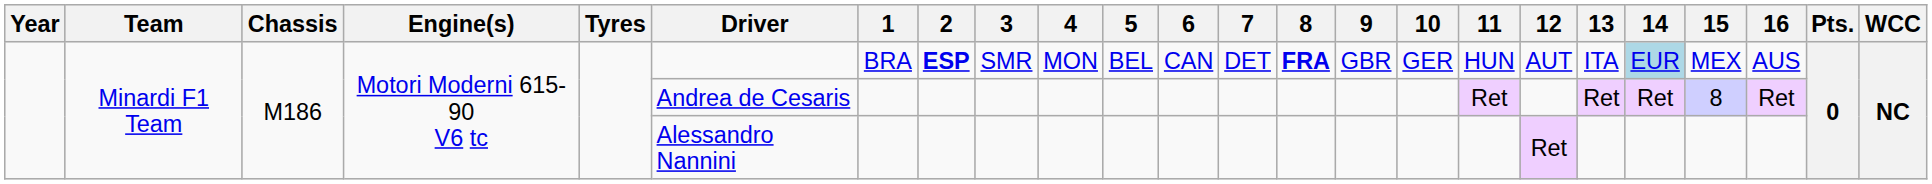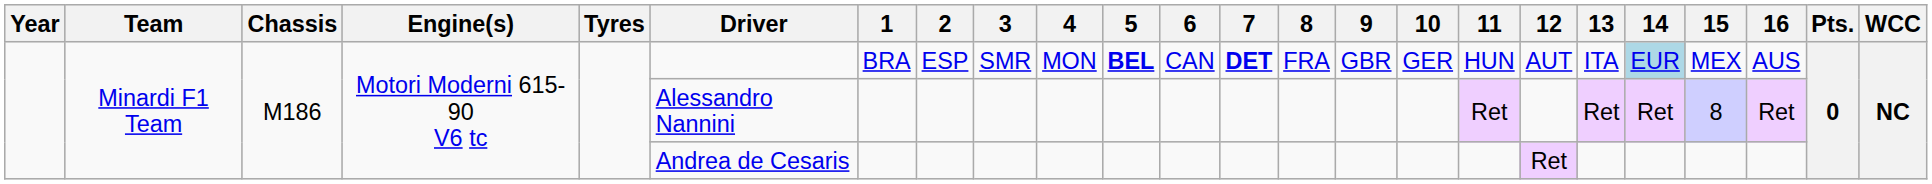(946, 61) bold -> (945, 61) normal
(1131, 61) normal -> (1131, 61) bold
(1248, 61) normal -> (1249, 61) bold
(1306, 61) bold -> (1307, 61) normal
(753, 98) Andrea de Cesaris -> (714, 111) Alessandro Nannini
(715, 148) Alessandro Nannini -> (753, 161) Andrea de Cesaris
